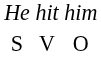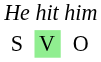(47, 43) no background -> (47, 43) lightgreen background
